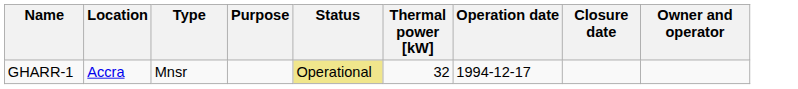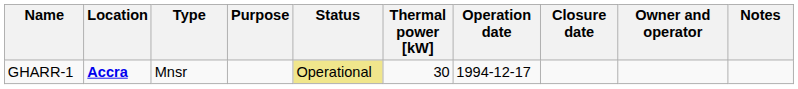+ column: (760, 16)
(106, 71) normal -> (108, 71) bold
(442, 71) 32 -> (442, 71) 30
